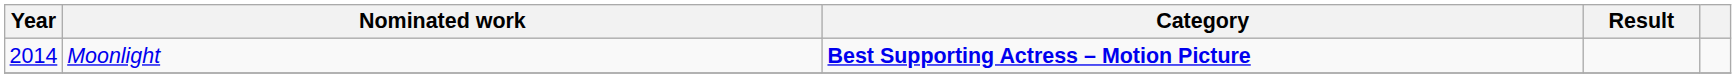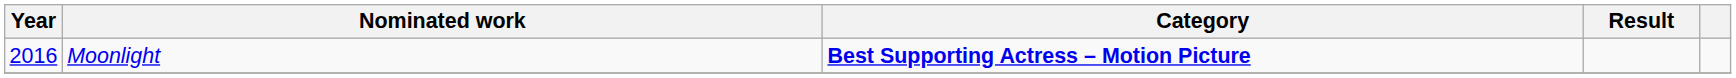(33, 55) 2014 -> (33, 55) 2016
